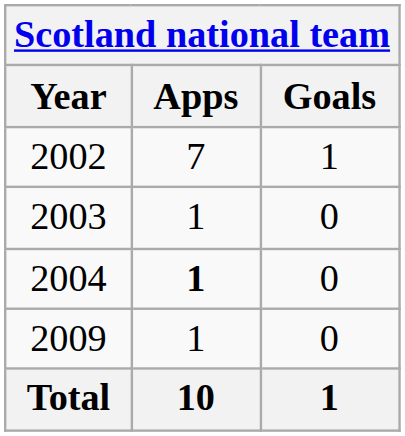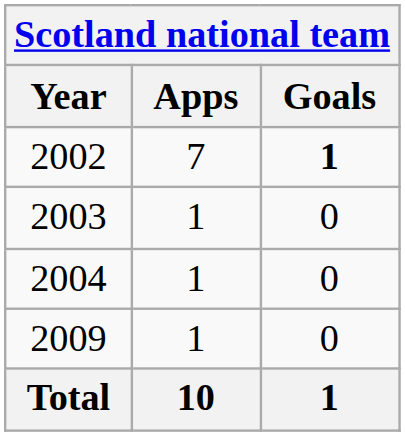(329, 156) normal -> (329, 156) bold
(196, 277) bold -> (196, 277) normal
